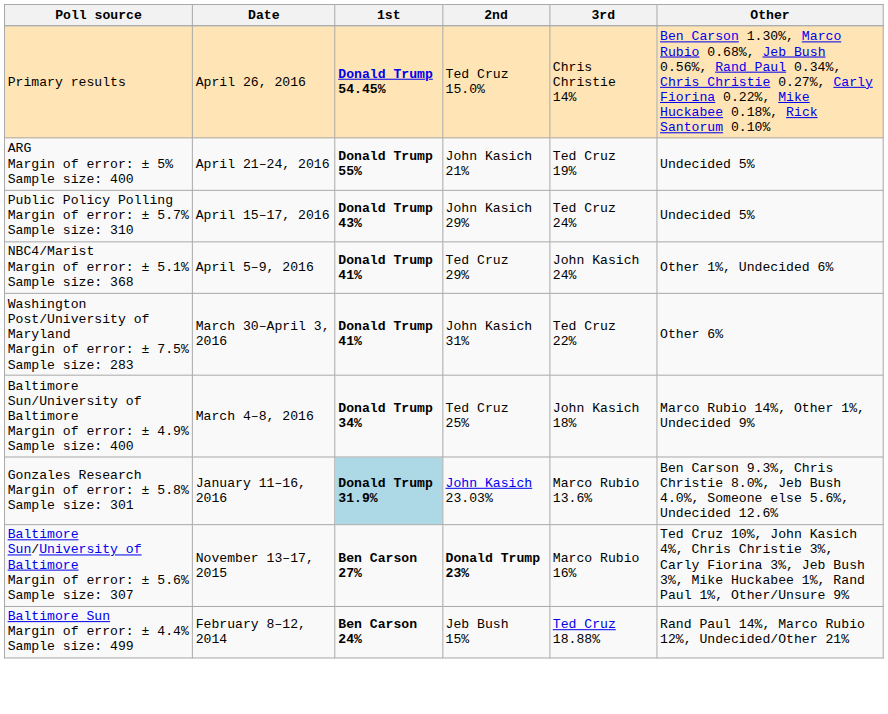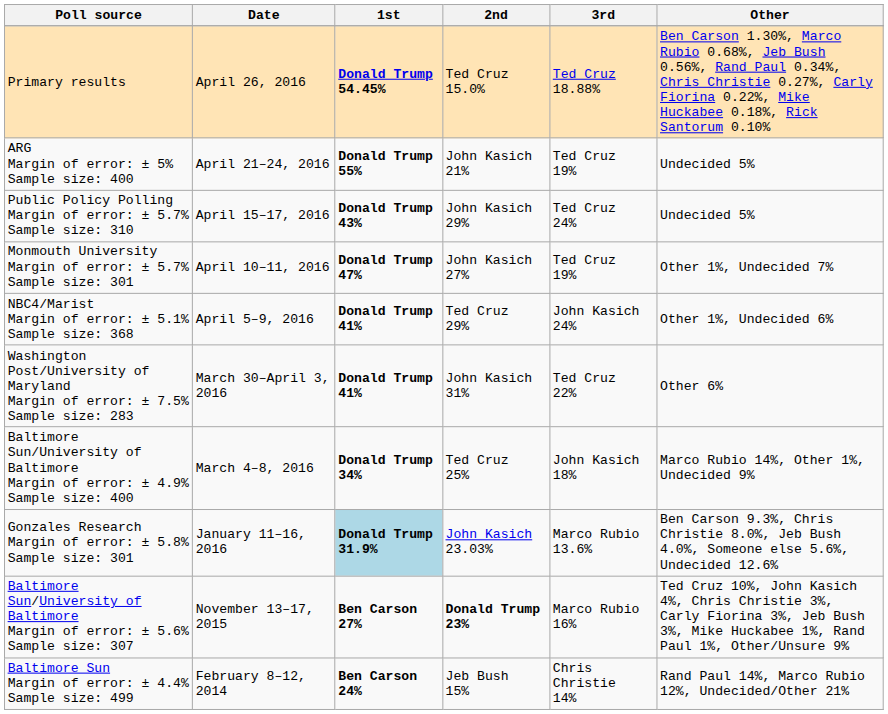(584, 82) Chris Christie 14% -> (584, 82) Ted Cruz 18.88%
+ row: (98, 267)
(584, 632) Ted Cruz 18.88% -> (584, 684) Chris Christie 14%
